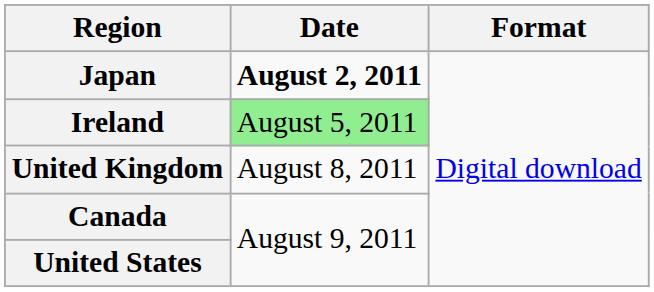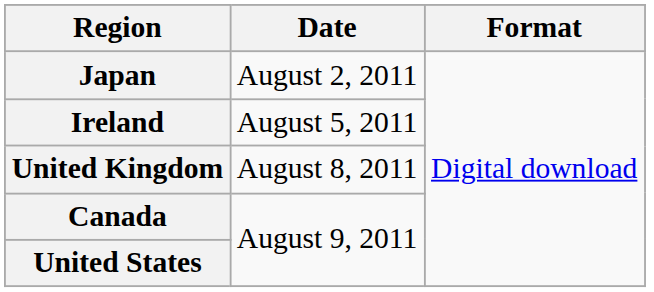(329, 74) bold -> (327, 74) normal
(327, 121) lightgreen background -> (327, 121) no background
